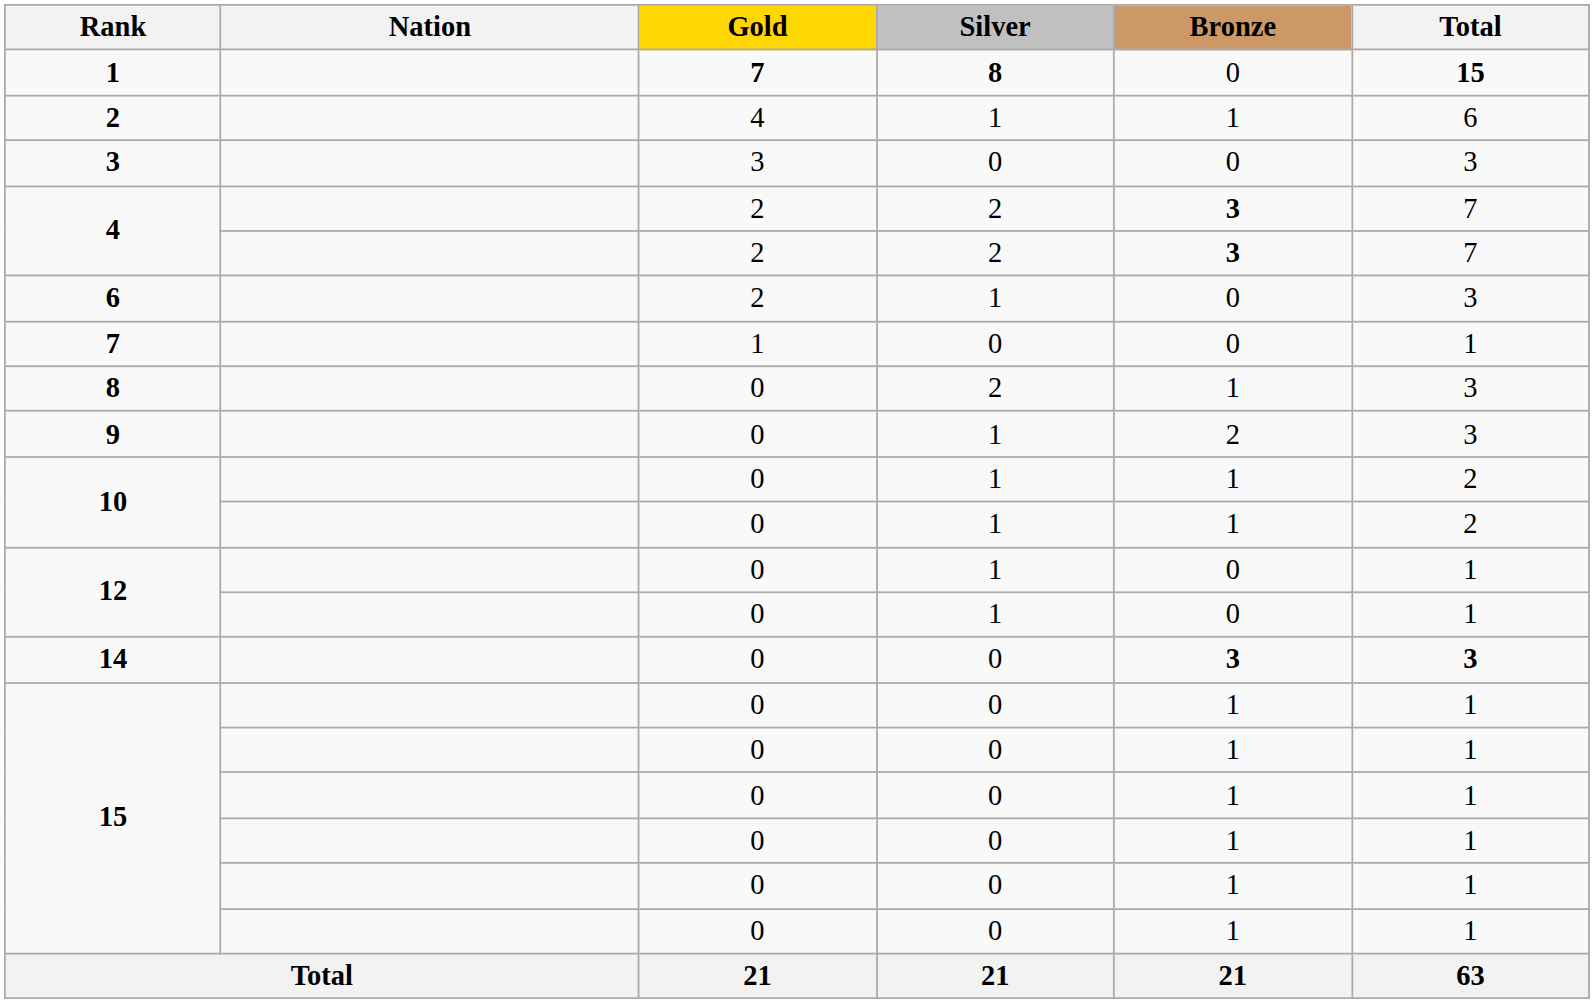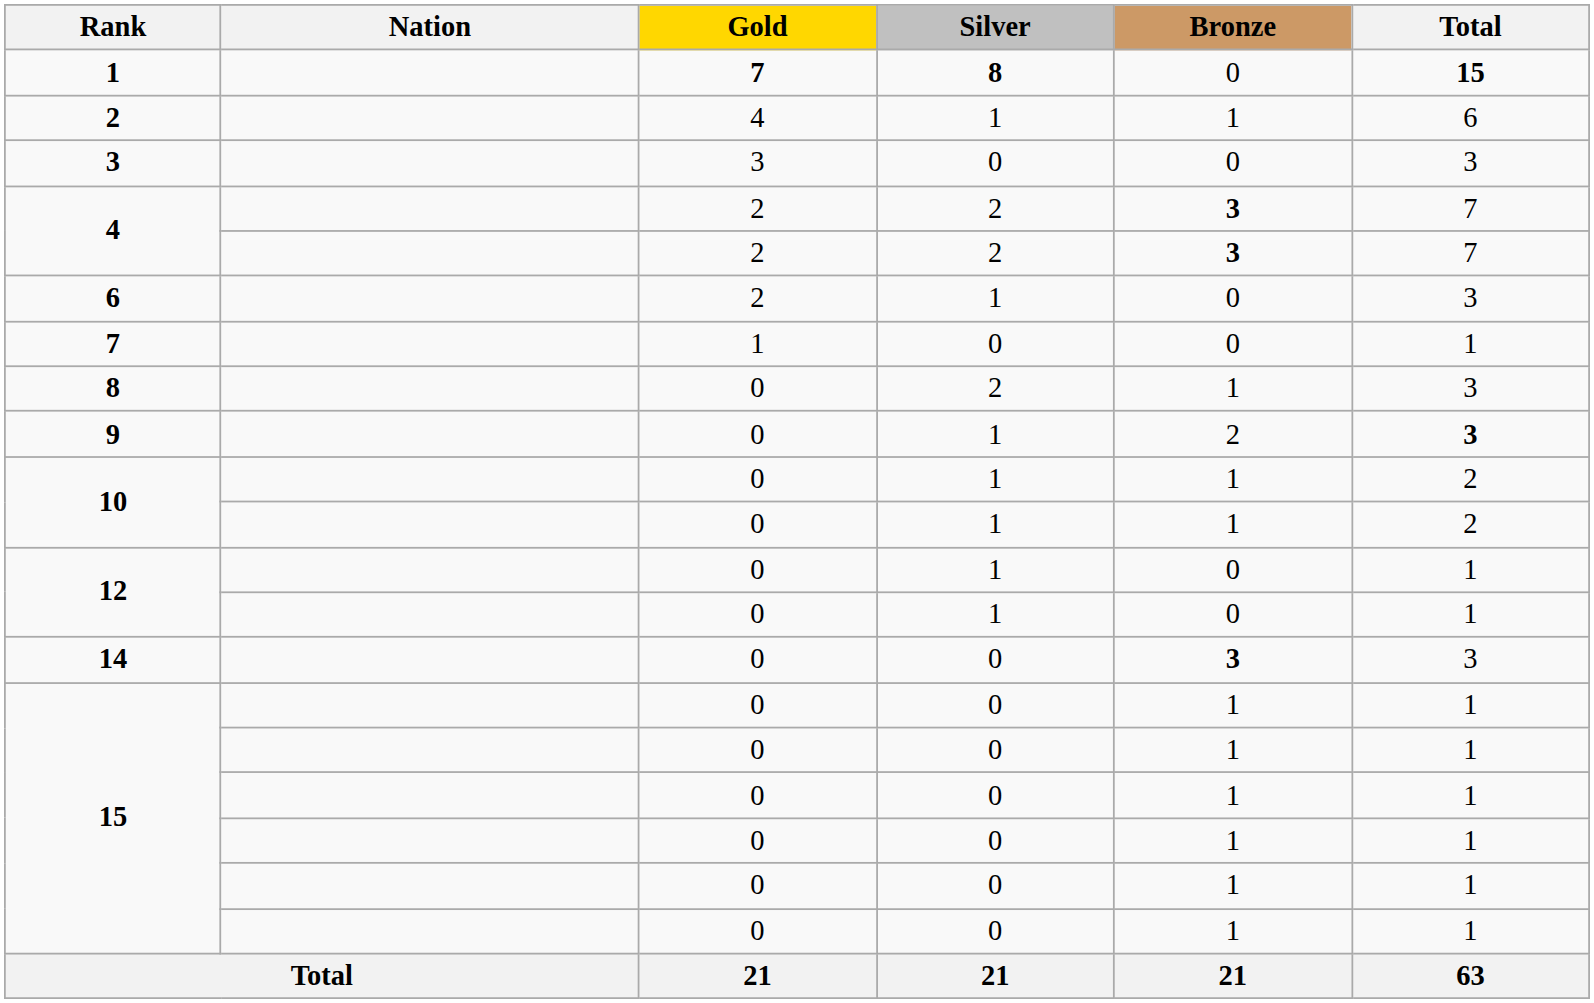(1470, 433) normal -> (1470, 433) bold
(1470, 659) bold -> (1470, 659) normal
